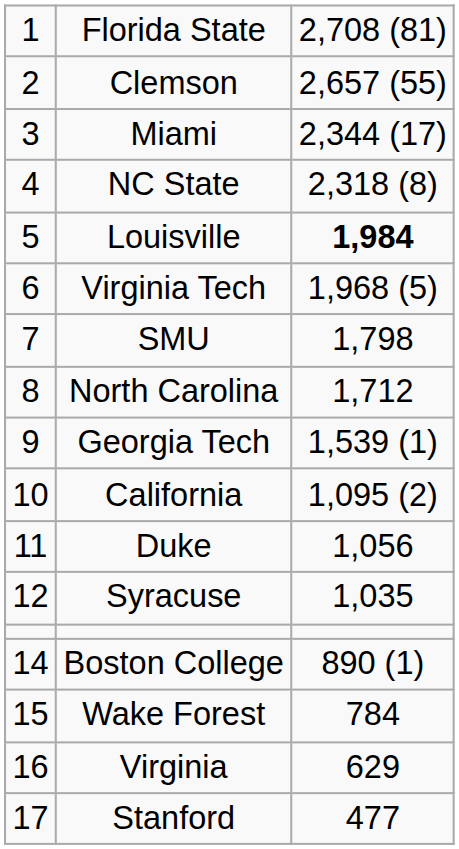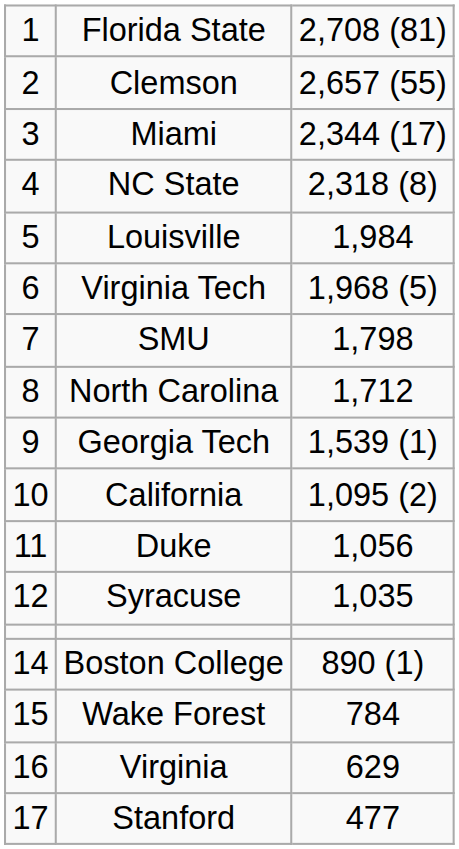(373, 236) bold -> (373, 236) normal
